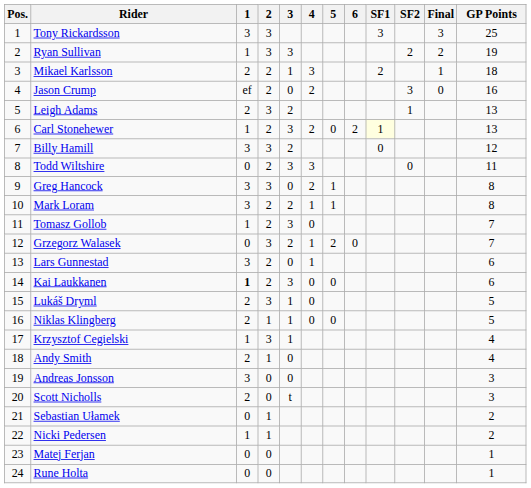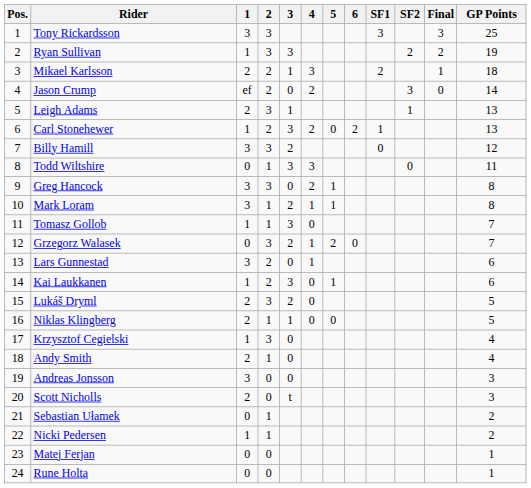(492, 90) 16 -> (492, 90) 14
(290, 109) 2 -> (290, 109) 1
(380, 128) lightyellow background -> (380, 128) no background
(269, 167) 2 -> (269, 167) 1
(269, 205) 2 -> (269, 205) 1
(269, 224) 2 -> (269, 224) 1
(247, 282) bold -> (247, 282) normal
(333, 282) 0 -> (333, 282) 1
(290, 301) 1 -> (290, 301) 2
(290, 339) 1 -> (290, 339) 0
